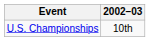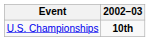(123, 28) normal -> (123, 28) bold
